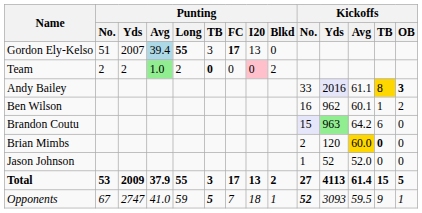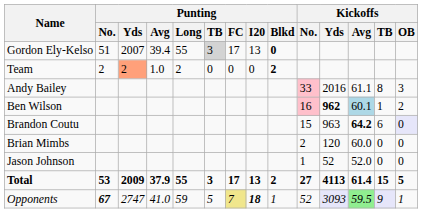(160, 50) lightblue background -> (160, 50) no background
(181, 50) bold -> (181, 50) normal
(210, 50) no background -> (210, 50) lightgrey background
(234, 50) bold -> (234, 50) normal
(273, 50) normal -> (273, 50) bold
(124, 69) no background -> (124, 69) lightsalmon background
(157, 69) lightgreen background -> (157, 69) no background
(210, 69) bold -> (210, 69) normal
(252, 69) pink background -> (252, 69) no background
(273, 69) normal -> (273, 69) bold
(306, 87) no background -> (306, 87) pink background
(334, 87) lavender background -> (334, 87) no background
(380, 87) gold background -> (380, 87) no background
(401, 87) bold -> (401, 87) normal
(306, 106) no background -> (306, 106) pink background
(331, 106) normal -> (331, 106) bold
(361, 106) no background -> (361, 106) lightblue background
(306, 124) lavender background -> (306, 124) no background
(331, 124) lightgreen background -> (331, 124) no background
(361, 124) normal -> (361, 124) bold
(401, 124) no background -> (401, 124) lavender background
(361, 143) gold background -> (361, 143) no background
(380, 143) bold -> (380, 143) normal
(104, 198) normal -> (104, 198) bold
(210, 198) bold -> (210, 198) normal
(231, 198) no background -> (231, 198) khaki background
(255, 198) normal -> (255, 198) bold
(306, 198) bold -> (306, 198) normal
(334, 198) no background -> (334, 198) lavender background
(361, 198) no background -> (361, 198) lightgreen background
(380, 198) no background -> (380, 198) lavender background
